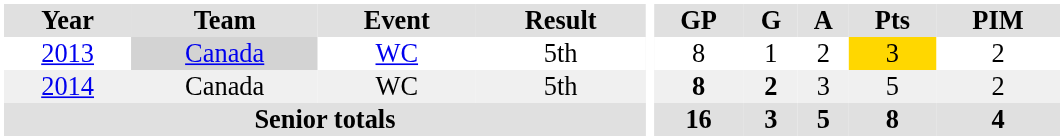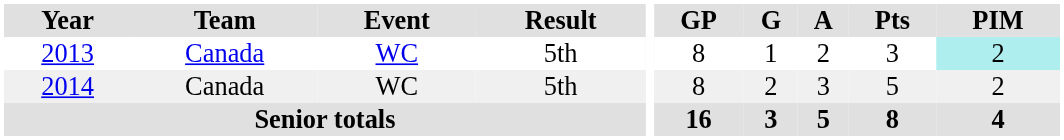(225, 53) lightgrey background -> (225, 53) no background
(892, 53) gold background -> (892, 53) no background
(998, 53) no background -> (998, 53) paleturquoise background
(699, 86) bold -> (699, 86) normal
(771, 86) bold -> (771, 86) normal
